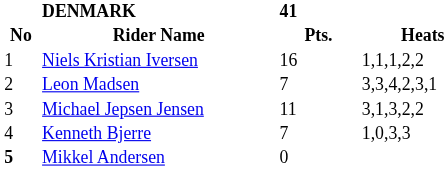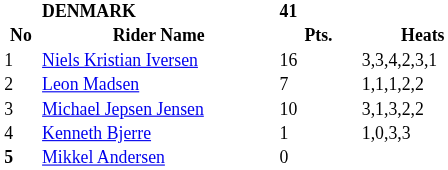(393, 60) 1,1,1,2,2 -> (399, 60) 3,3,4,2,3,1
(399, 84) 3,3,4,2,3,1 -> (393, 84) 1,1,1,2,2
(288, 108) 11 -> (288, 108) 10
(284, 133) 7 -> (284, 133) 1
